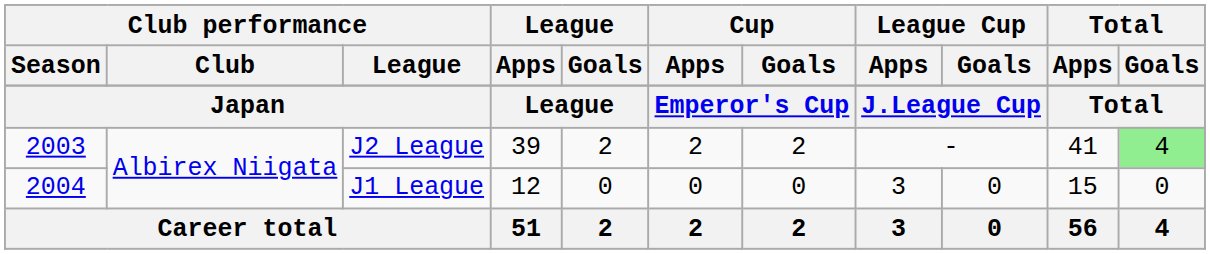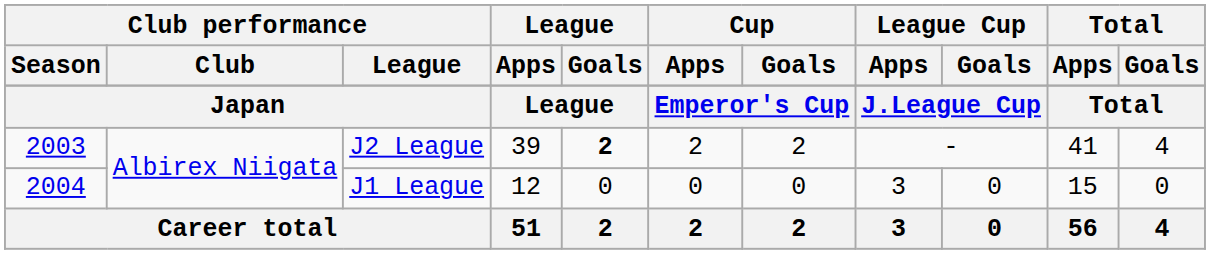(605, 147) normal -> (605, 147) bold
(1162, 147) lightgreen background -> (1162, 147) no background
